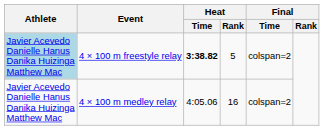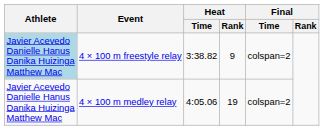(202, 56) bold -> (202, 56) normal
(233, 56) 5 -> (232, 56) 9
(233, 102) 16 -> (232, 102) 19
